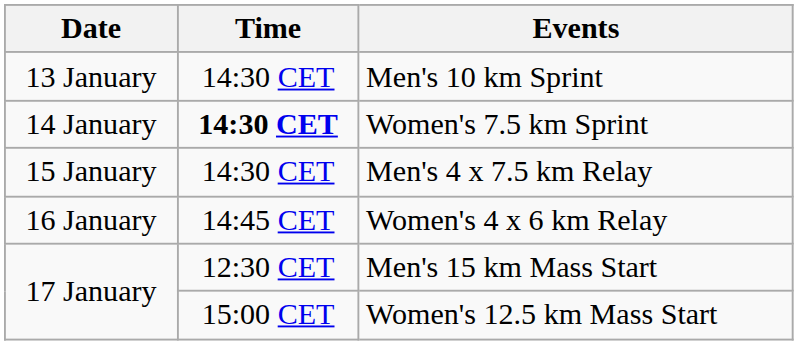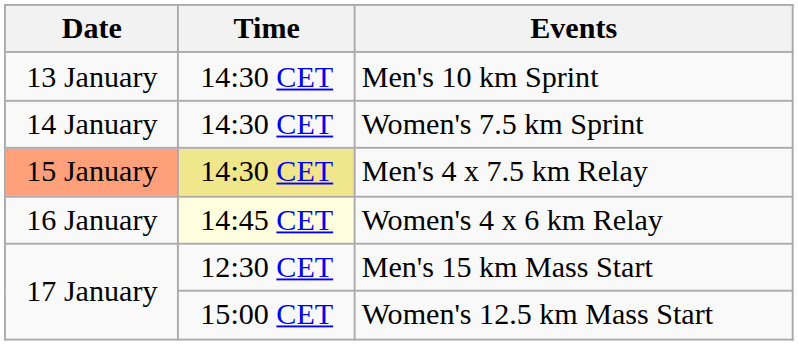(268, 123) bold -> (267, 123) normal
(91, 171) no background -> (92, 171) lightsalmon background
(268, 171) no background -> (267, 171) khaki background
(268, 219) no background -> (267, 219) lightyellow background
